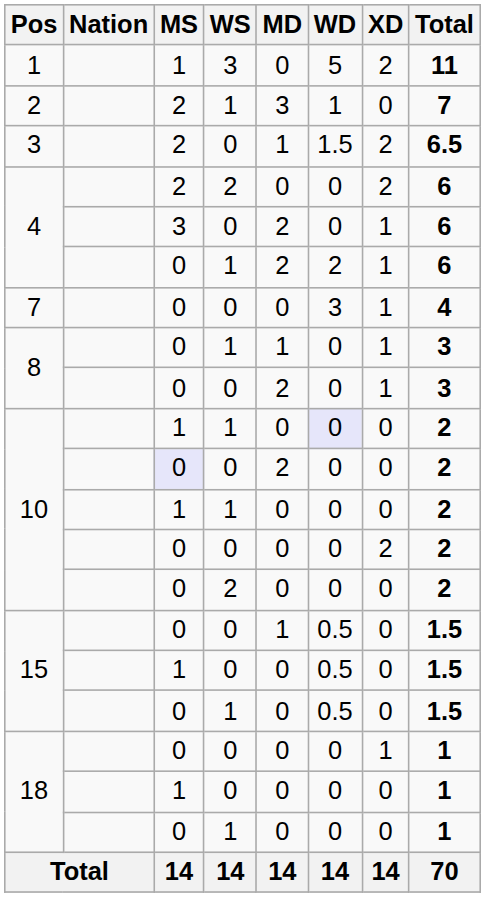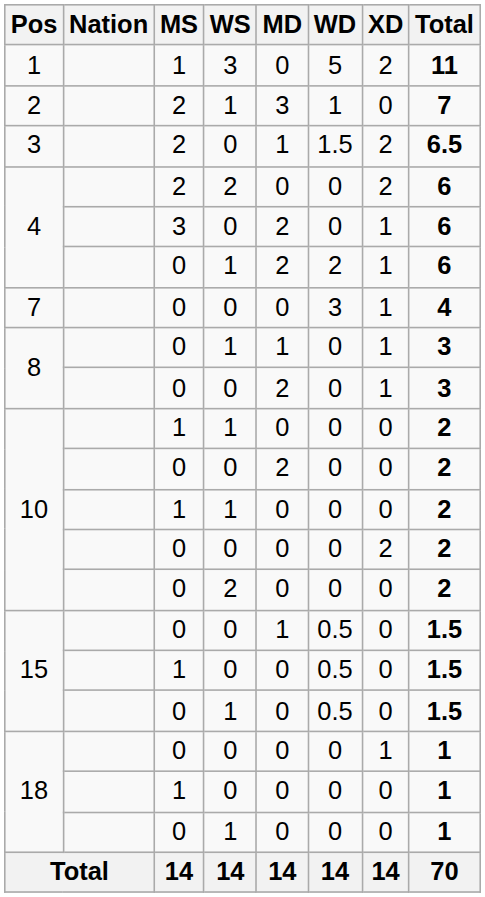(335, 428) lavender background -> (335, 428) no background
(179, 468) lavender background -> (179, 468) no background
